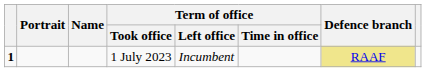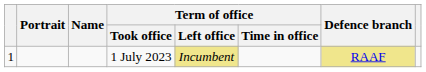(11, 56) bold -> (11, 56) normal
(207, 56) no background -> (207, 56) khaki background
